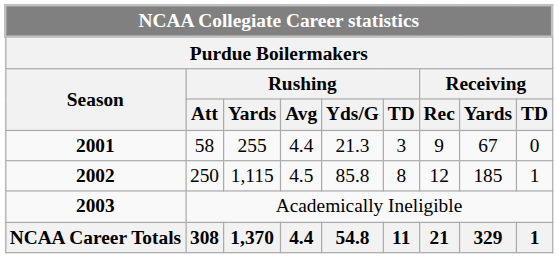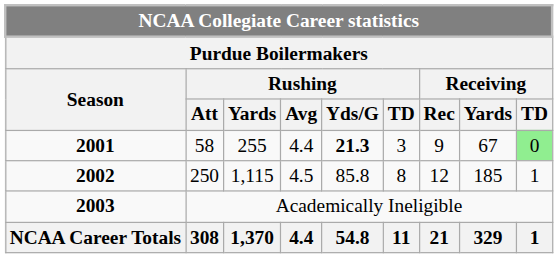(352, 145) normal -> (352, 145) bold
(534, 145) no background -> (534, 145) lightgreen background
